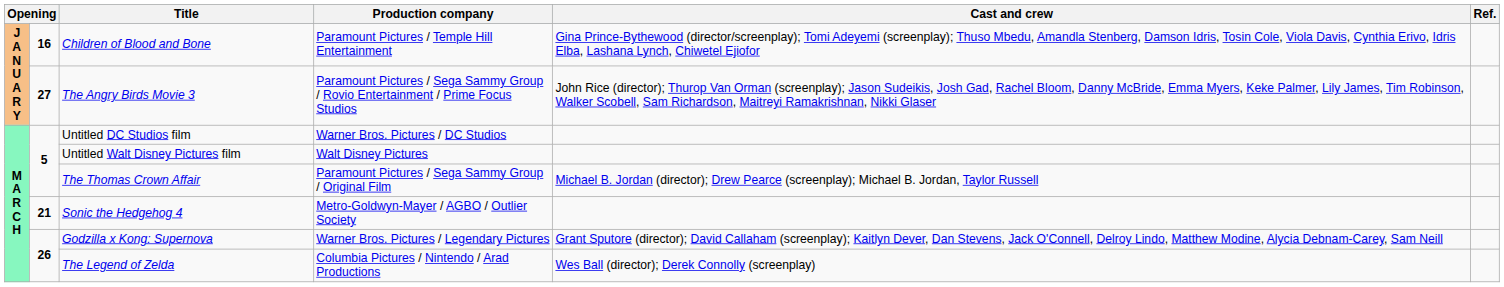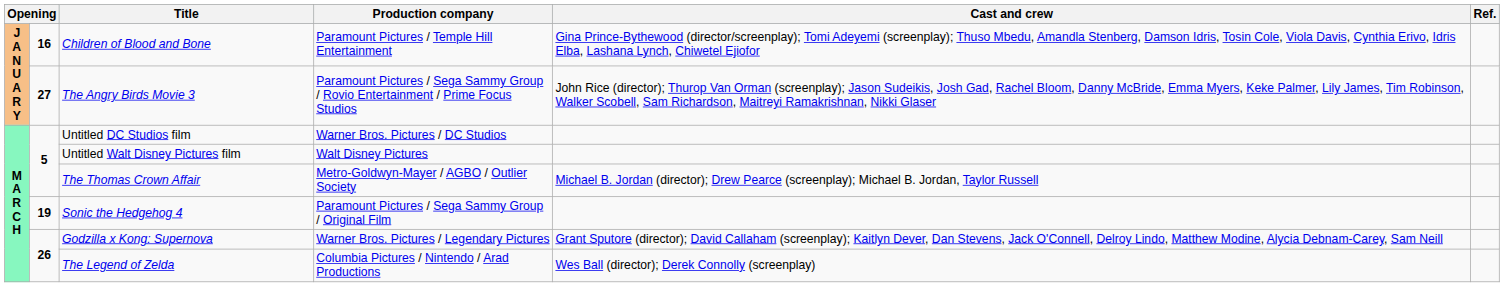(430, 180) Paramount Pictures / Sega Sammy Group / Original Film -> (422, 180) Metro-Goldwyn-Mayer / AGBO / Outlier Society
(44, 213) 21 -> (44, 213) 19
(422, 213) Metro-Goldwyn-Mayer / AGBO / Outlier Society -> (430, 213) Paramount Pictures / Sega Sammy Group / Original Film
